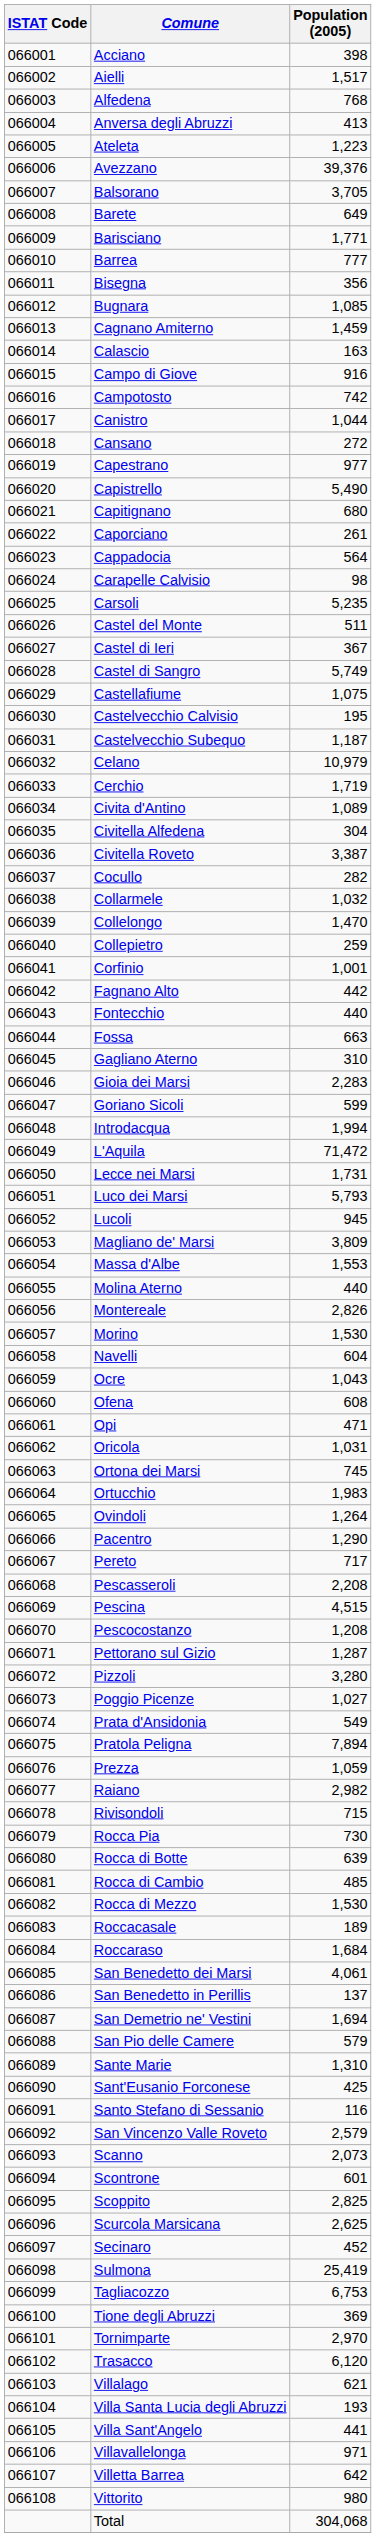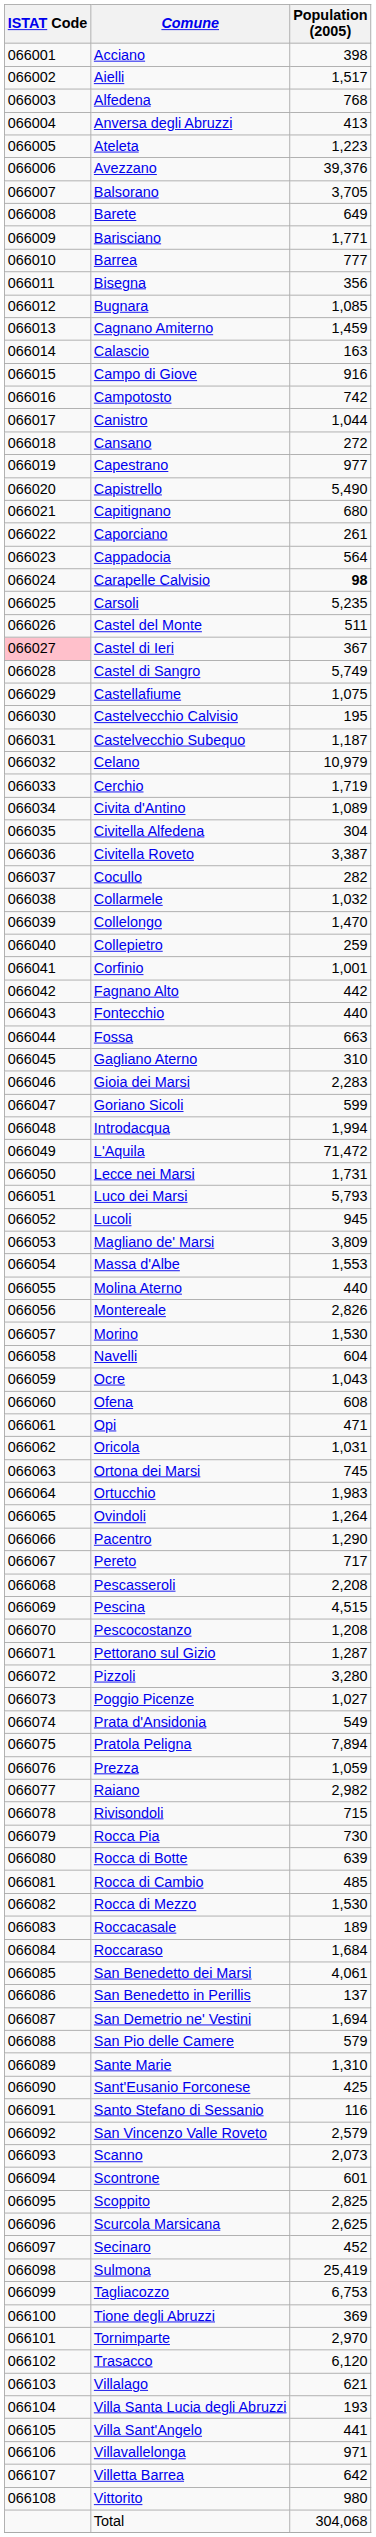(360, 580) normal -> (360, 580) bold
(32, 648) no background -> (32, 648) pink background
